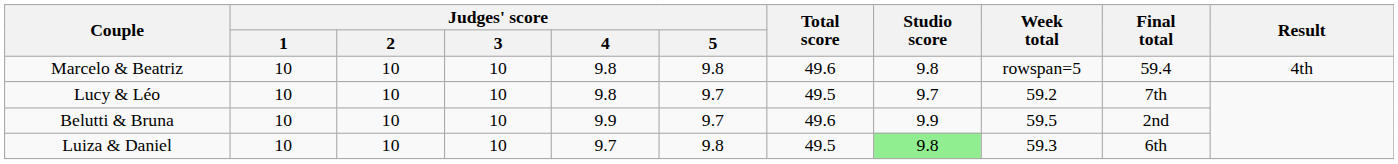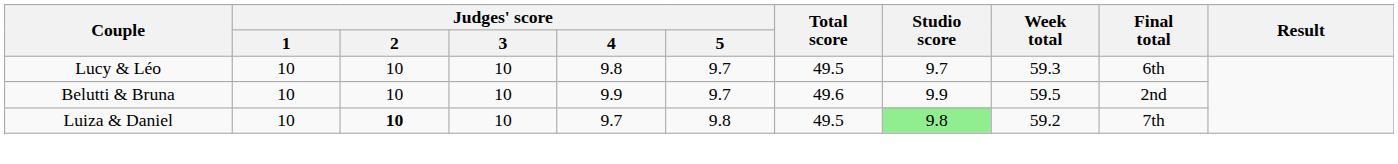- row: (117, 68)
(1042, 94) 59.2 -> (1045, 68) 59.3
(1156, 94) 7th -> (1154, 68) 6th
(391, 145) normal -> (394, 120) bold
(1042, 145) 59.3 -> (1045, 120) 59.2
(1156, 145) 6th -> (1154, 120) 7th
